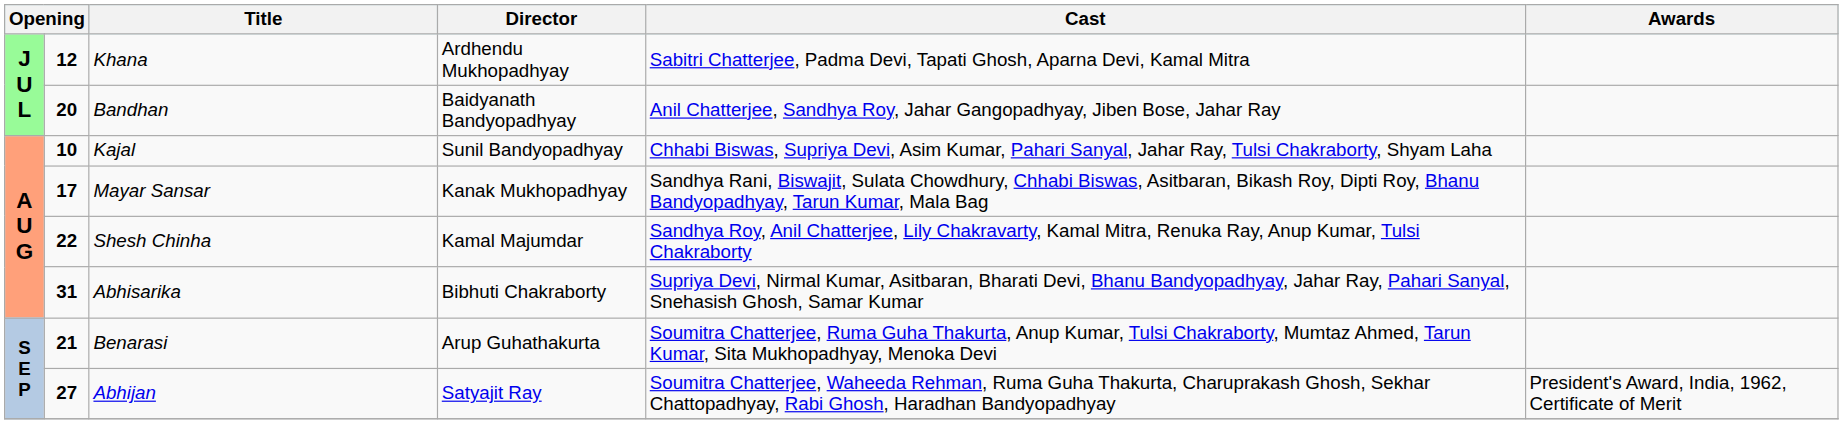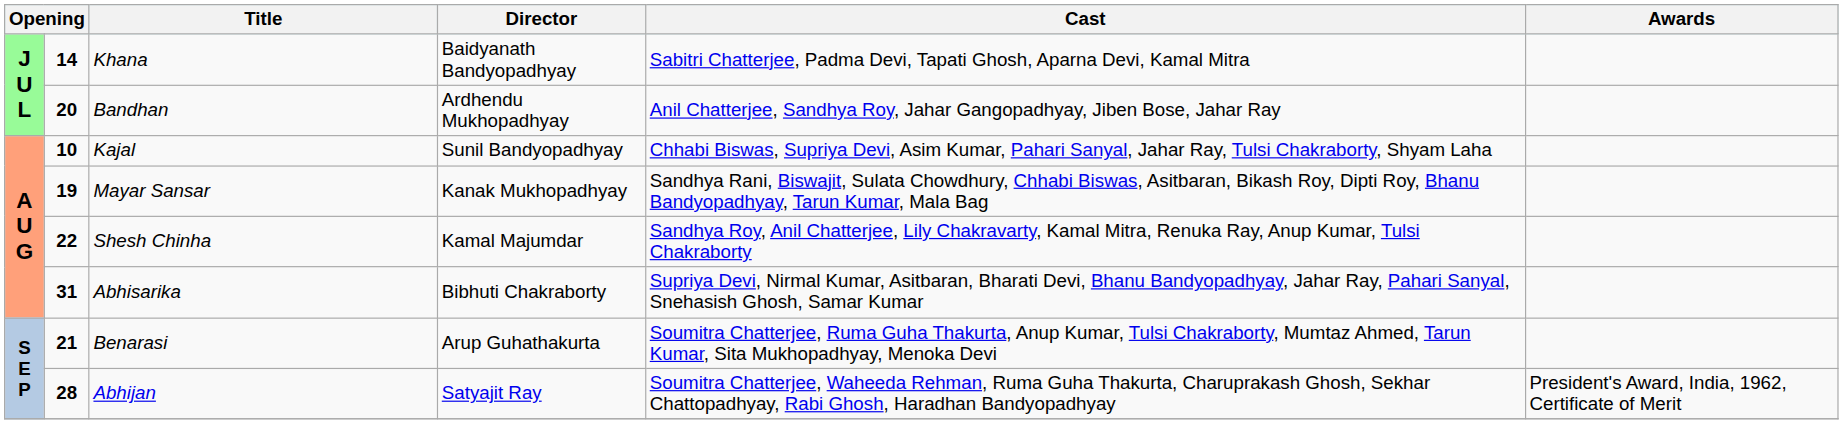(67, 59) 12 -> (67, 59) 14
(505, 59) Ardhendu Mukhopadhyay -> (509, 59) Baidyanath Bandyopadhyay
(509, 110) Baidyanath Bandyopadhyay -> (505, 110) Ardhendu Mukhopadhyay
(67, 190) 17 -> (67, 190) 19
(67, 393) 27 -> (67, 393) 28
